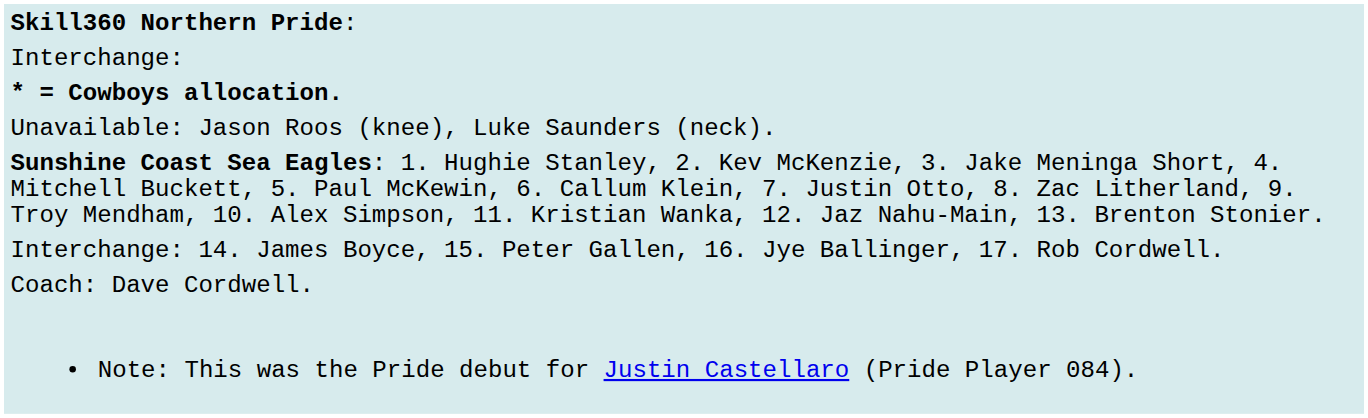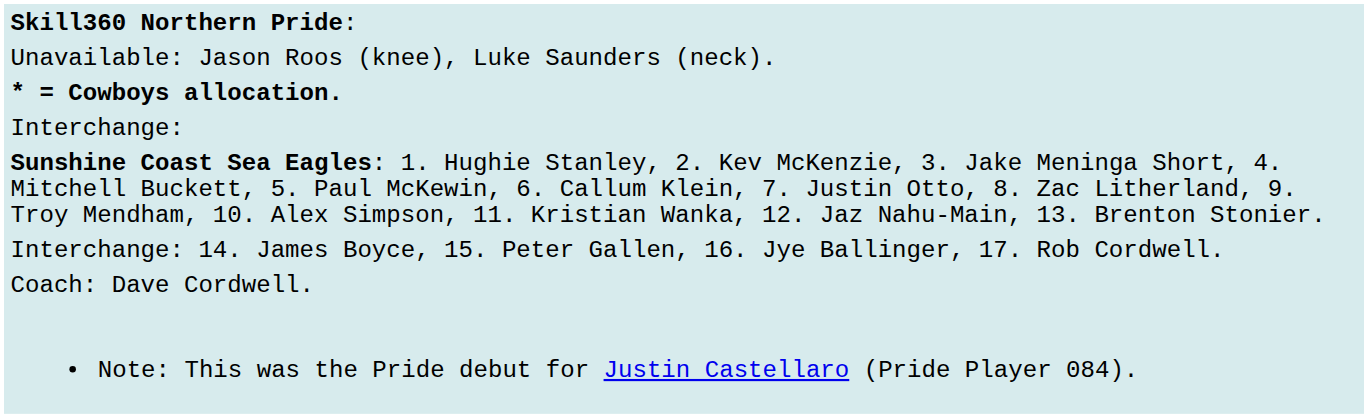(97, 59) Interchange: -> (394, 59) Unavailable: Jason Roos (knee), Luke Saunders (neck).
(394, 128) Unavailable: Jason Roos (knee), Luke Saunders (neck). -> (97, 128) Interchange:
